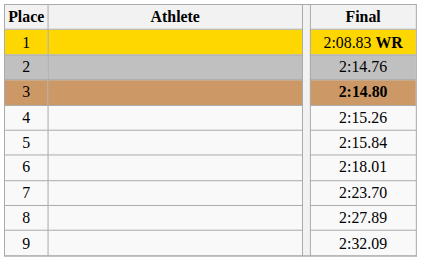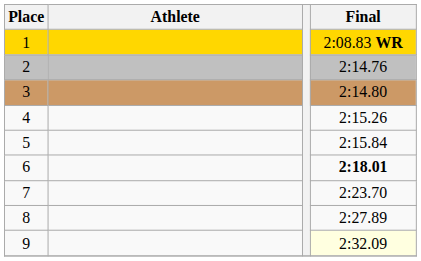(363, 92) bold -> (363, 92) normal
(363, 167) normal -> (363, 167) bold
(363, 243) no background -> (363, 243) lightyellow background
